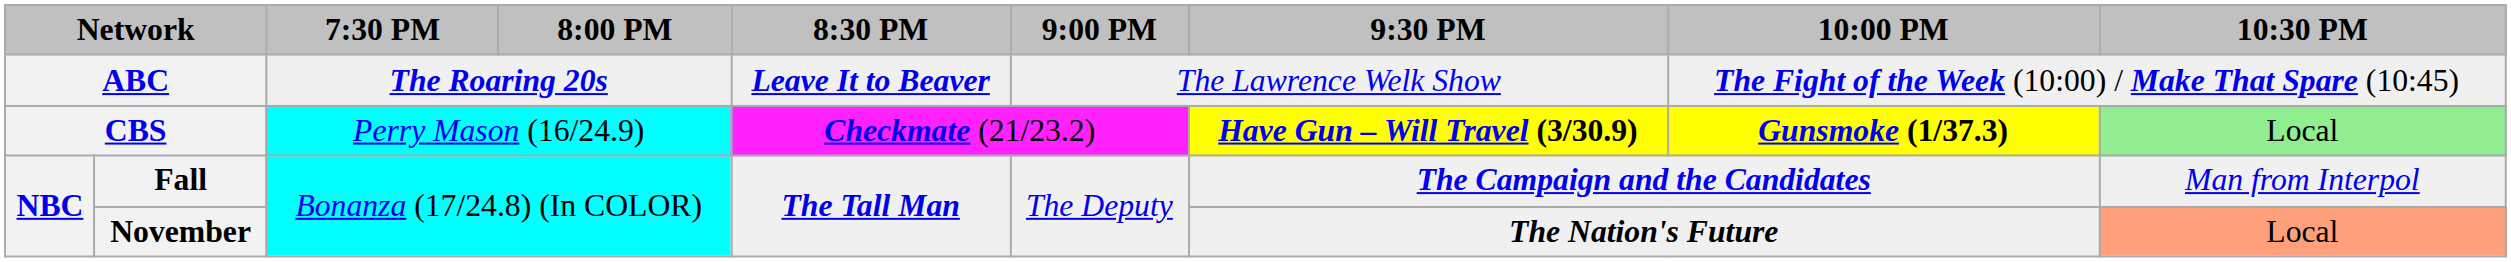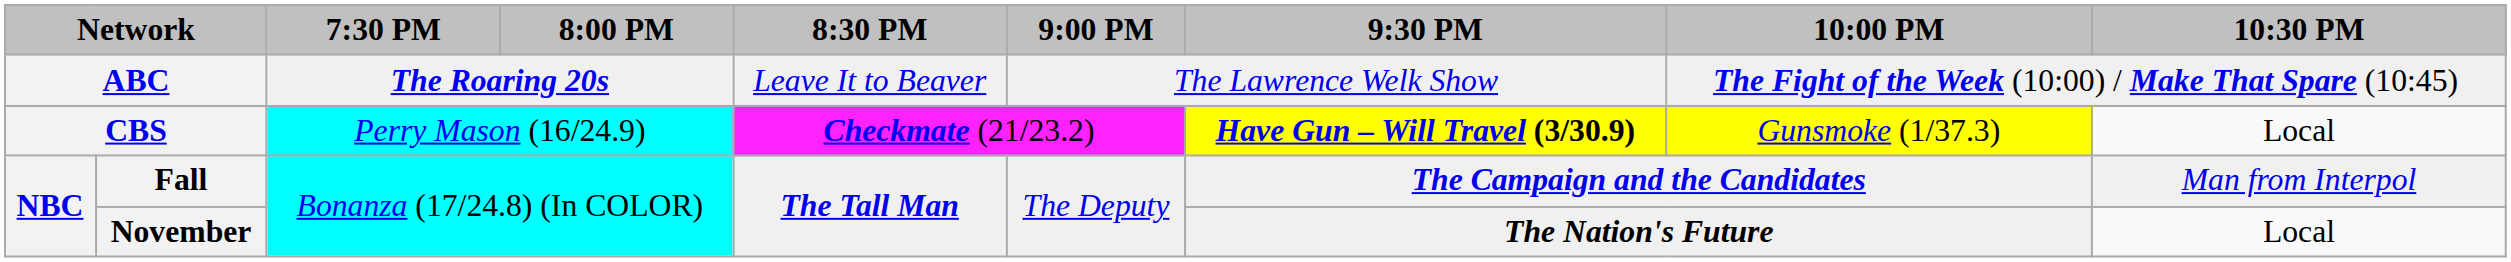(871, 79) bold -> (870, 79) normal
(1883, 130) bold -> (1879, 130) normal
(2302, 130) lightgreen background -> (2299, 130) no background
(2302, 230) lightsalmon background -> (2299, 230) no background
